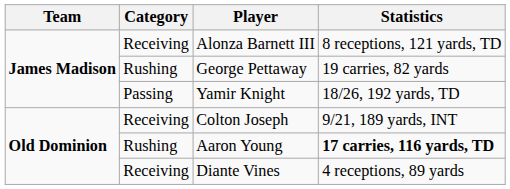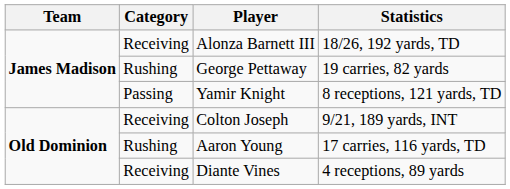(412, 43) 8 receptions, 121 yards, TD -> (391, 43) 18/26, 192 yards, TD
(391, 94) 18/26, 192 yards, TD -> (412, 94) 8 receptions, 121 yards, TD
(408, 145) bold -> (404, 145) normal
